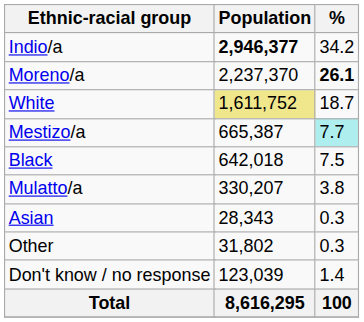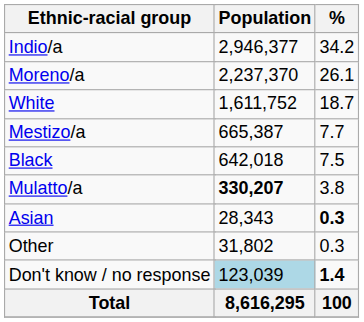(258, 47) bold -> (258, 47) normal
(337, 75) bold -> (337, 75) normal
(258, 103) khaki background -> (258, 103) no background
(332, 132) paleturquoise background -> (332, 132) no background
(251, 189) normal -> (251, 189) bold
(332, 217) normal -> (332, 217) bold
(251, 274) no background -> (251, 274) lightblue background
(332, 274) normal -> (332, 274) bold
